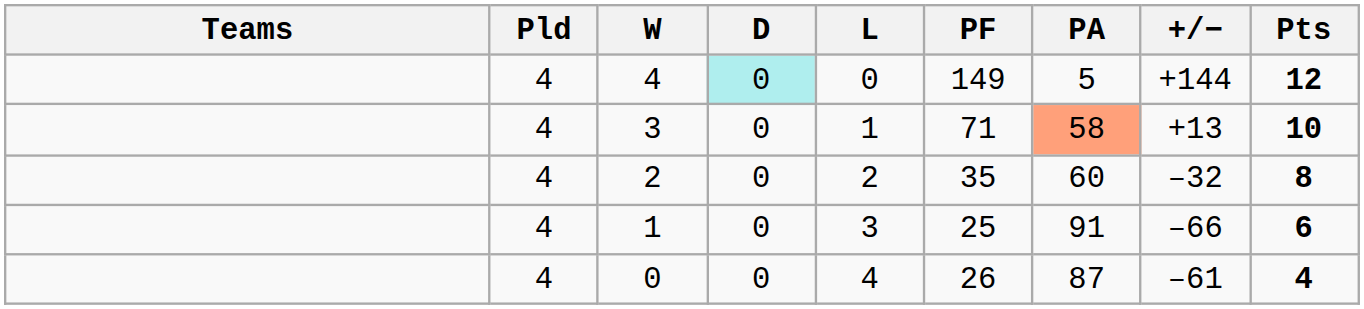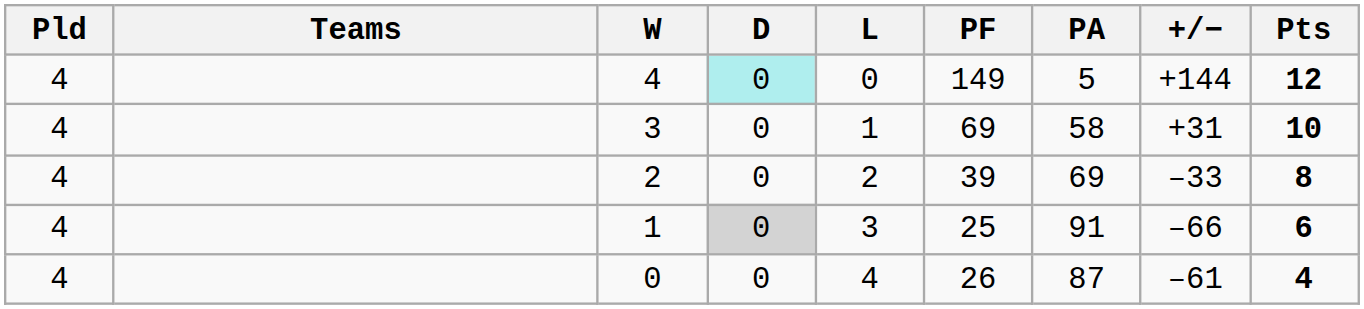columns swapped: (247, 30) <-> (544, 30)
(978, 130) 71 -> (978, 130) 69
(1087, 130) lightsalmon background -> (1087, 130) no background
(1195, 130) +13 -> (1195, 130) +31
(978, 179) 35 -> (978, 179) 39
(1087, 179) 60 -> (1087, 179) 69
(1195, 179) –32 -> (1195, 179) –33
(761, 229) no background -> (761, 229) lightgrey background
